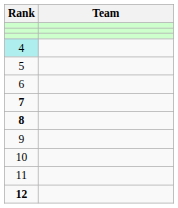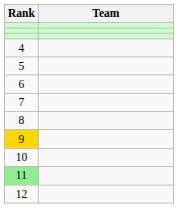(21, 47) paleturquoise background -> (21, 47) no background
(21, 102) bold -> (21, 102) normal
(21, 120) bold -> (21, 120) normal
(21, 139) no background -> (21, 139) gold background
(21, 175) no background -> (21, 175) lightgreen background
(21, 193) bold -> (21, 193) normal
